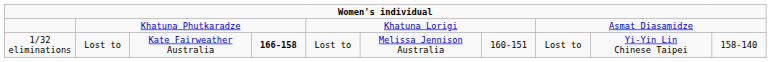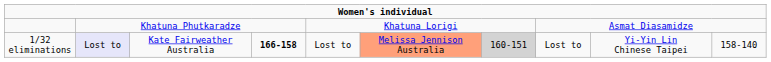(103, 45) no background -> (103, 45) lavender background
(421, 45) no background -> (421, 45) lightsalmon background
(509, 45) no background -> (509, 45) lightgrey background
